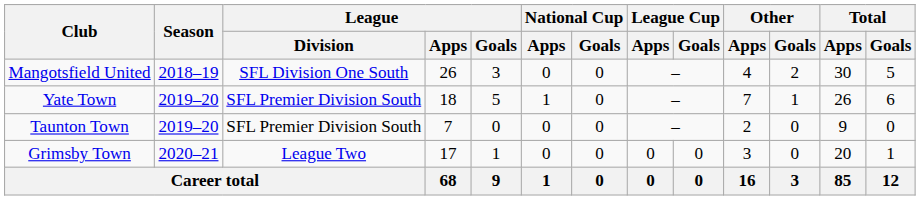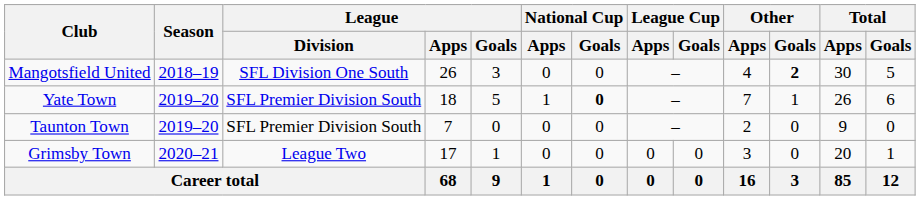(795, 72) normal -> (795, 72) bold
(600, 99) normal -> (600, 99) bold
